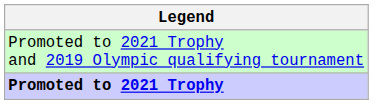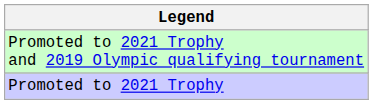(116, 86) bold -> (116, 86) normal
